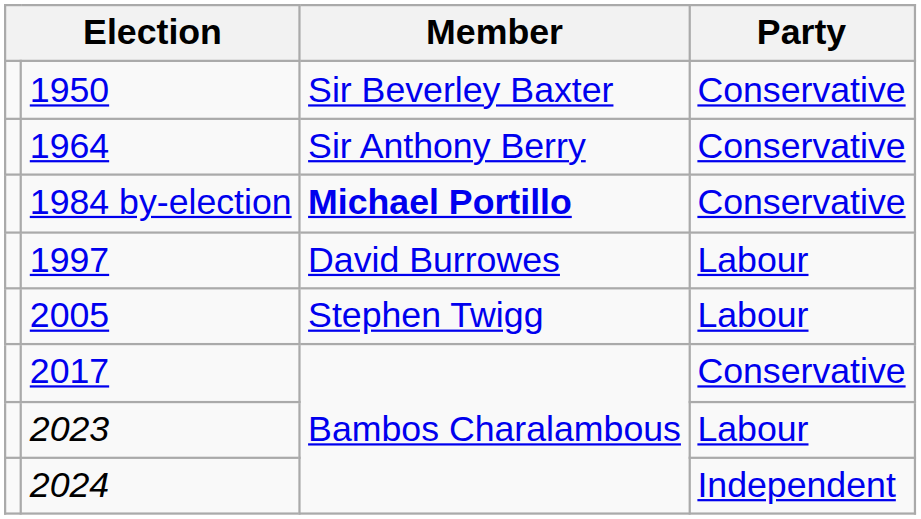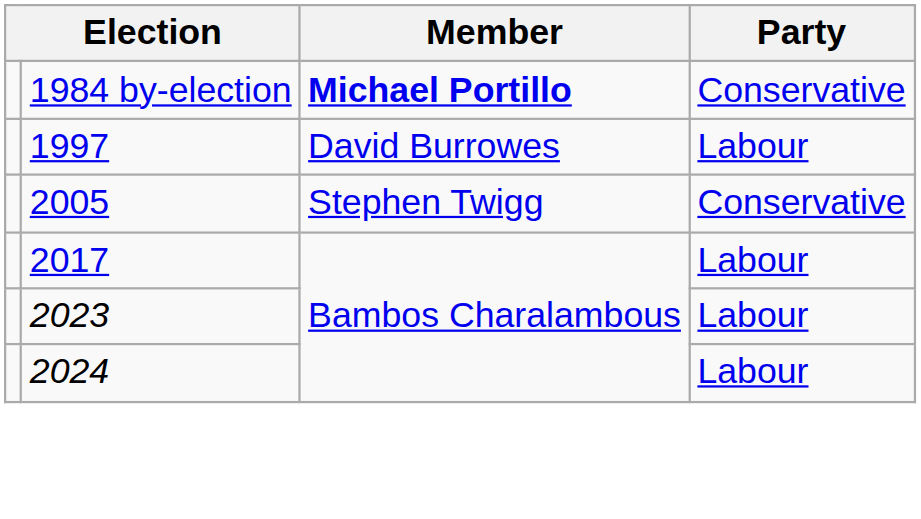- row: (69, 89)
- row: (69, 145)
(753, 315) Labour -> (802, 202) Conservative
(802, 372) Conservative -> (753, 259) Labour
(797, 485) Independent -> (753, 372) Labour
